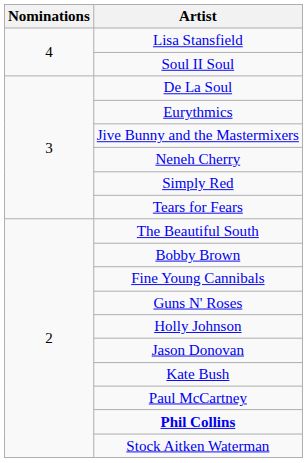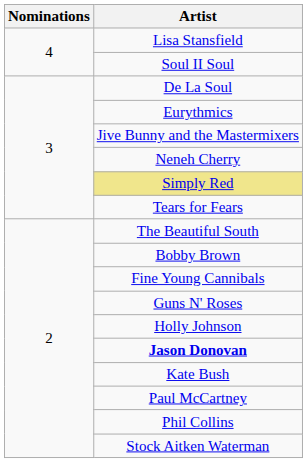(198, 183) no background -> (198, 183) khaki background
(198, 350) normal -> (198, 350) bold
(198, 421) bold -> (198, 421) normal
